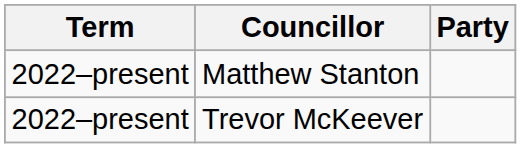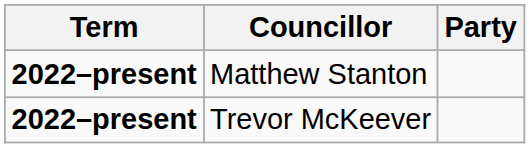(100, 73) normal -> (104, 73) bold
(100, 119) normal -> (104, 119) bold
